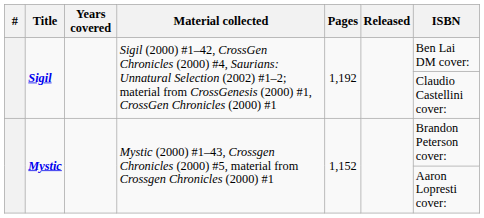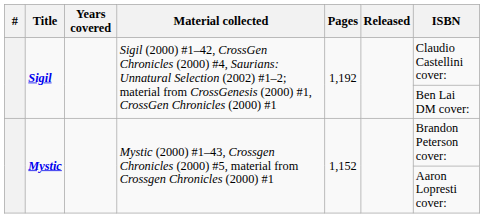(443, 54) Ben Lai DM cover: -> (439, 61) Claudio Castellini cover:
(439, 94) Claudio Castellini cover: -> (443, 101) Ben Lai DM cover:
